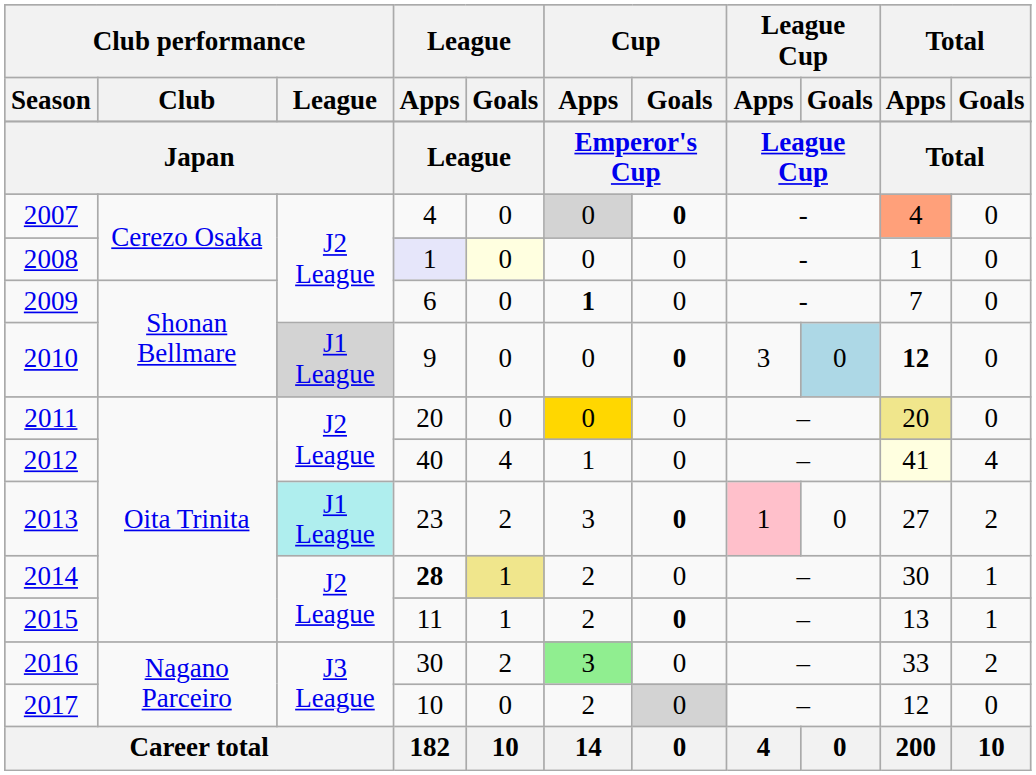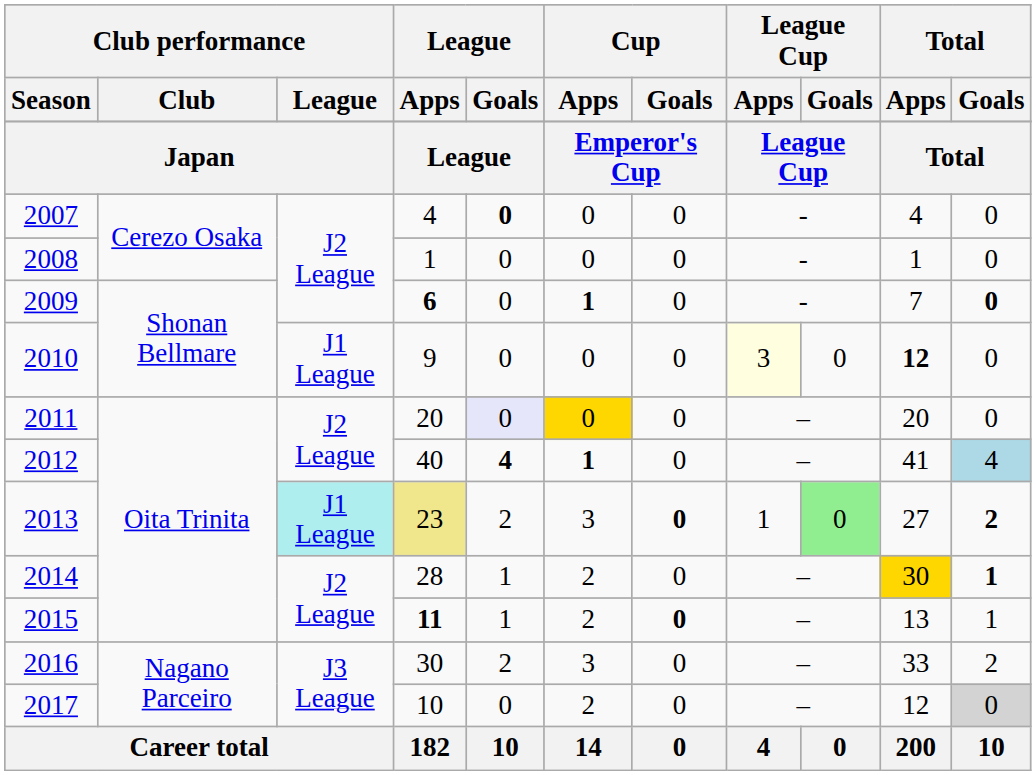(505, 215) normal -> (505, 215) bold
(588, 215) lightgrey background -> (588, 215) no background
(680, 215) bold -> (680, 215) normal
(916, 215) lightsalmon background -> (916, 215) no background
(430, 258) lavender background -> (430, 258) no background
(505, 258) lightyellow background -> (505, 258) no background
(430, 301) normal -> (430, 301) bold
(991, 301) normal -> (991, 301) bold
(335, 359) lightgrey background -> (335, 359) no background
(680, 359) bold -> (680, 359) normal
(764, 359) no background -> (764, 359) lightyellow background
(840, 359) lightblue background -> (840, 359) no background
(505, 417) no background -> (505, 417) lavender background
(916, 417) khaki background -> (916, 417) no background
(505, 460) normal -> (505, 460) bold
(588, 460) normal -> (588, 460) bold
(916, 460) lightyellow background -> (916, 460) no background
(991, 460) no background -> (991, 460) lightblue background
(430, 518) no background -> (430, 518) khaki background
(764, 518) pink background -> (764, 518) no background
(840, 518) no background -> (840, 518) lightgreen background
(991, 518) normal -> (991, 518) bold
(430, 576) bold -> (430, 576) normal
(505, 576) khaki background -> (505, 576) no background
(916, 576) no background -> (916, 576) gold background
(991, 576) normal -> (991, 576) bold
(430, 619) normal -> (430, 619) bold
(588, 662) lightgreen background -> (588, 662) no background
(680, 705) lightgrey background -> (680, 705) no background
(991, 705) no background -> (991, 705) lightgrey background
